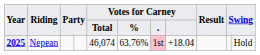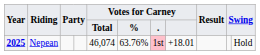(181, 43) +18.04 -> (181, 43) +18.01
